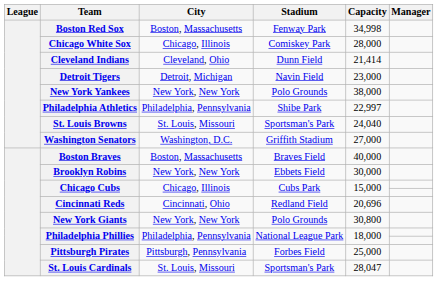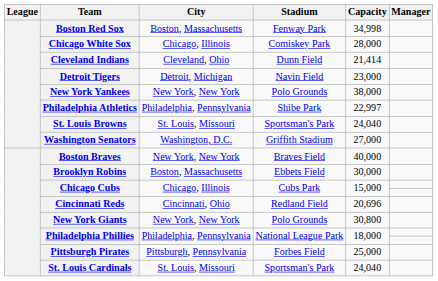(196, 156) Boston, Massachusetts -> (196, 156) New York, New York
(196, 172) New York, New York -> (196, 172) Boston, Massachusetts
(367, 268) 28,047 -> (367, 268) 24,040
